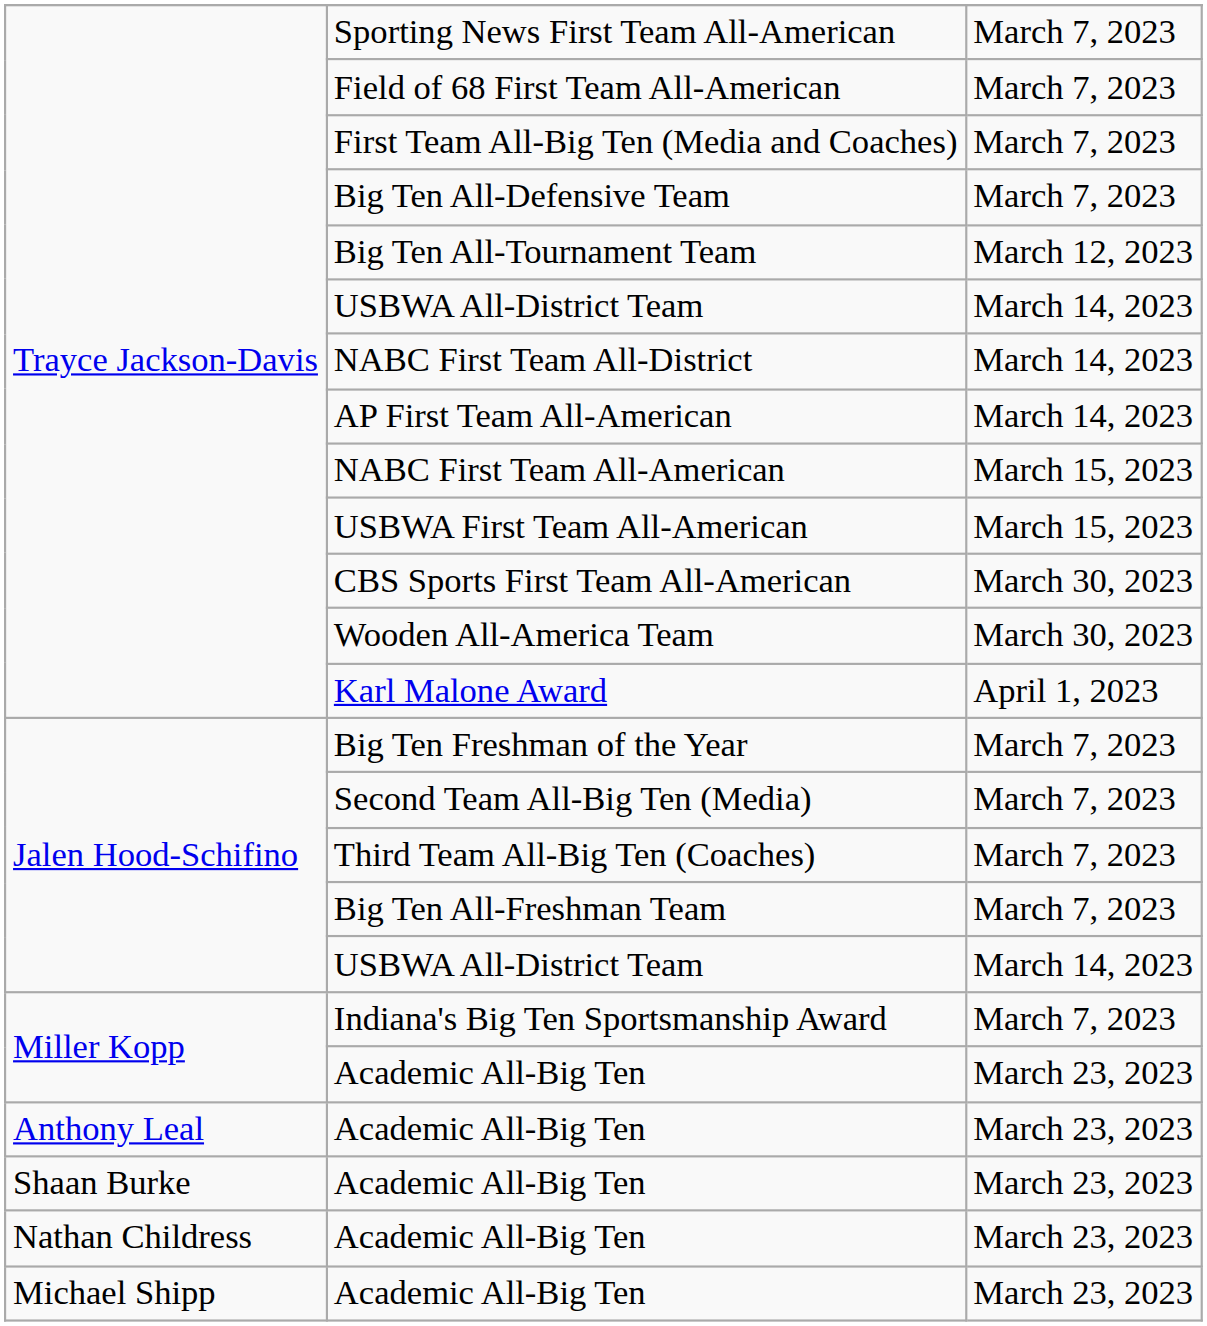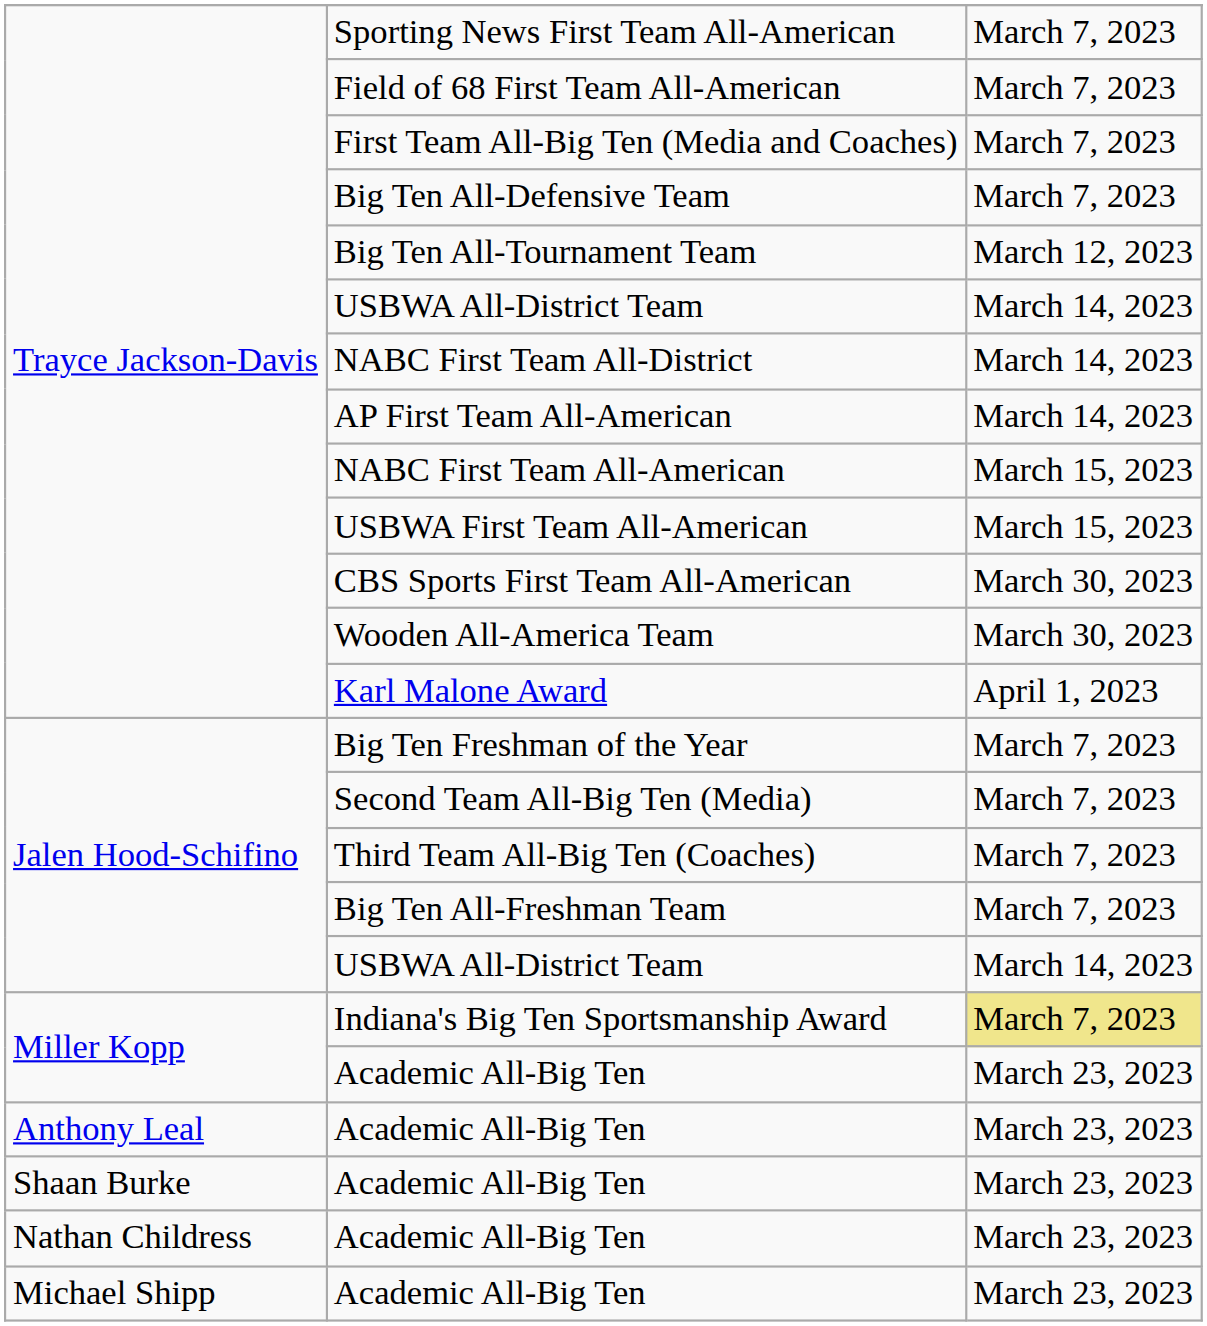(1075, 1018) no background -> (1075, 1018) khaki background
